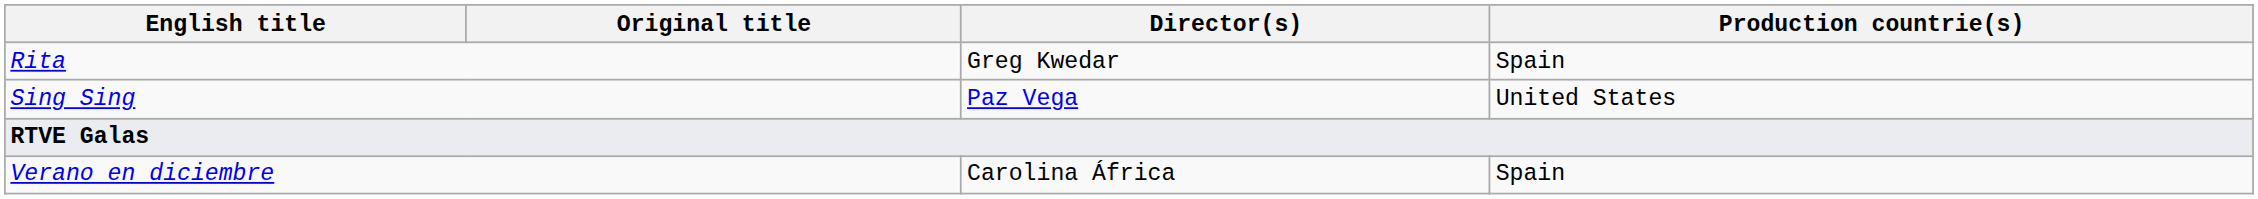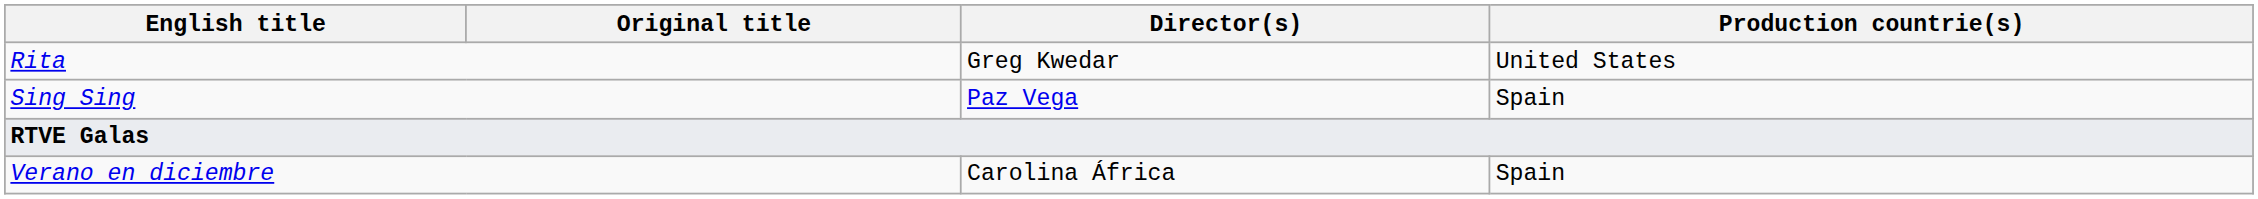(1530, 61) Spain -> (1586, 61) United States
(1586, 99) United States -> (1530, 99) Spain
